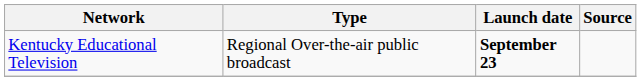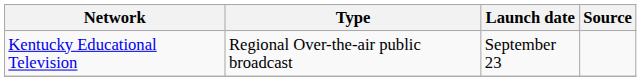(518, 53) bold -> (520, 53) normal
